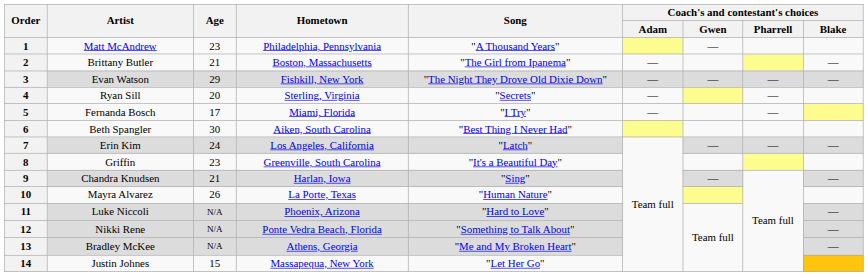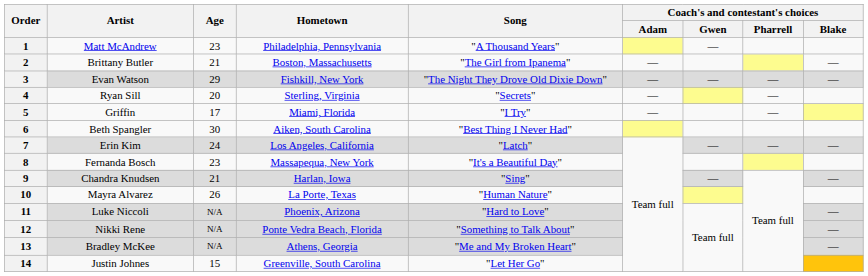(120, 112) Fernanda Bosch -> (120, 112) Griffin
(120, 162) Griffin -> (120, 162) Fernanda Bosch
(322, 162) Greenville, South Carolina -> (322, 162) Massapequa, New York
(322, 263) Massapequa, New York -> (322, 263) Greenville, South Carolina
